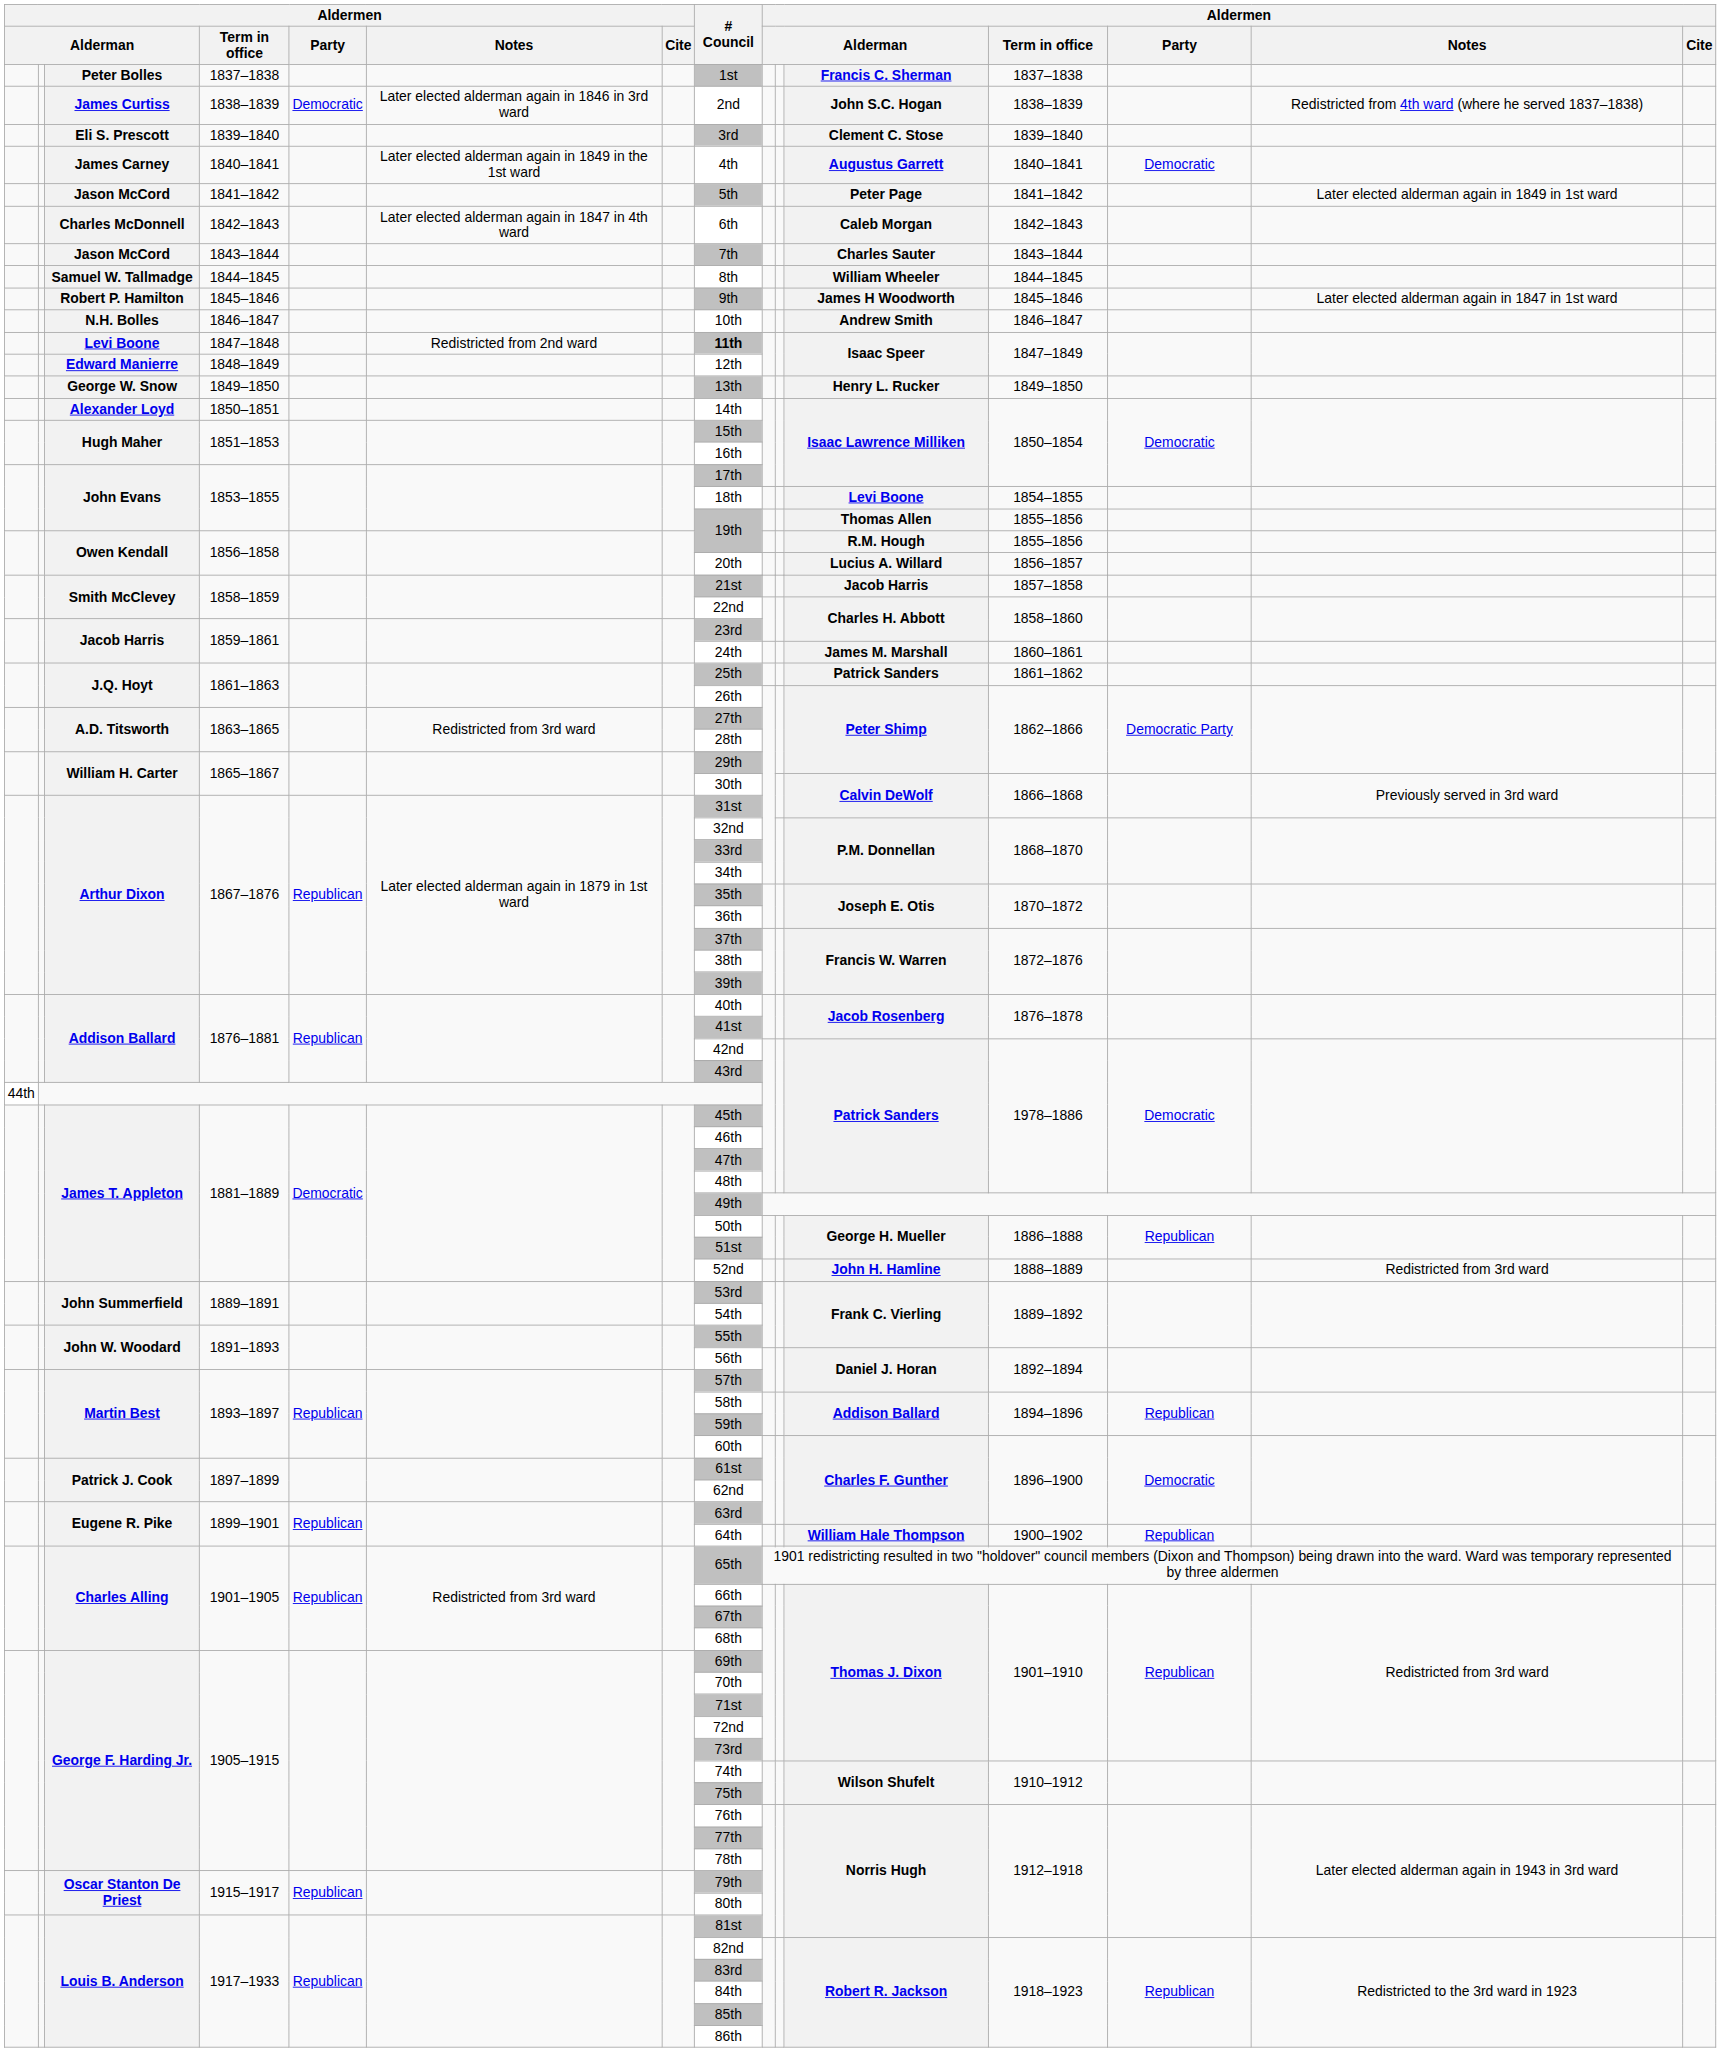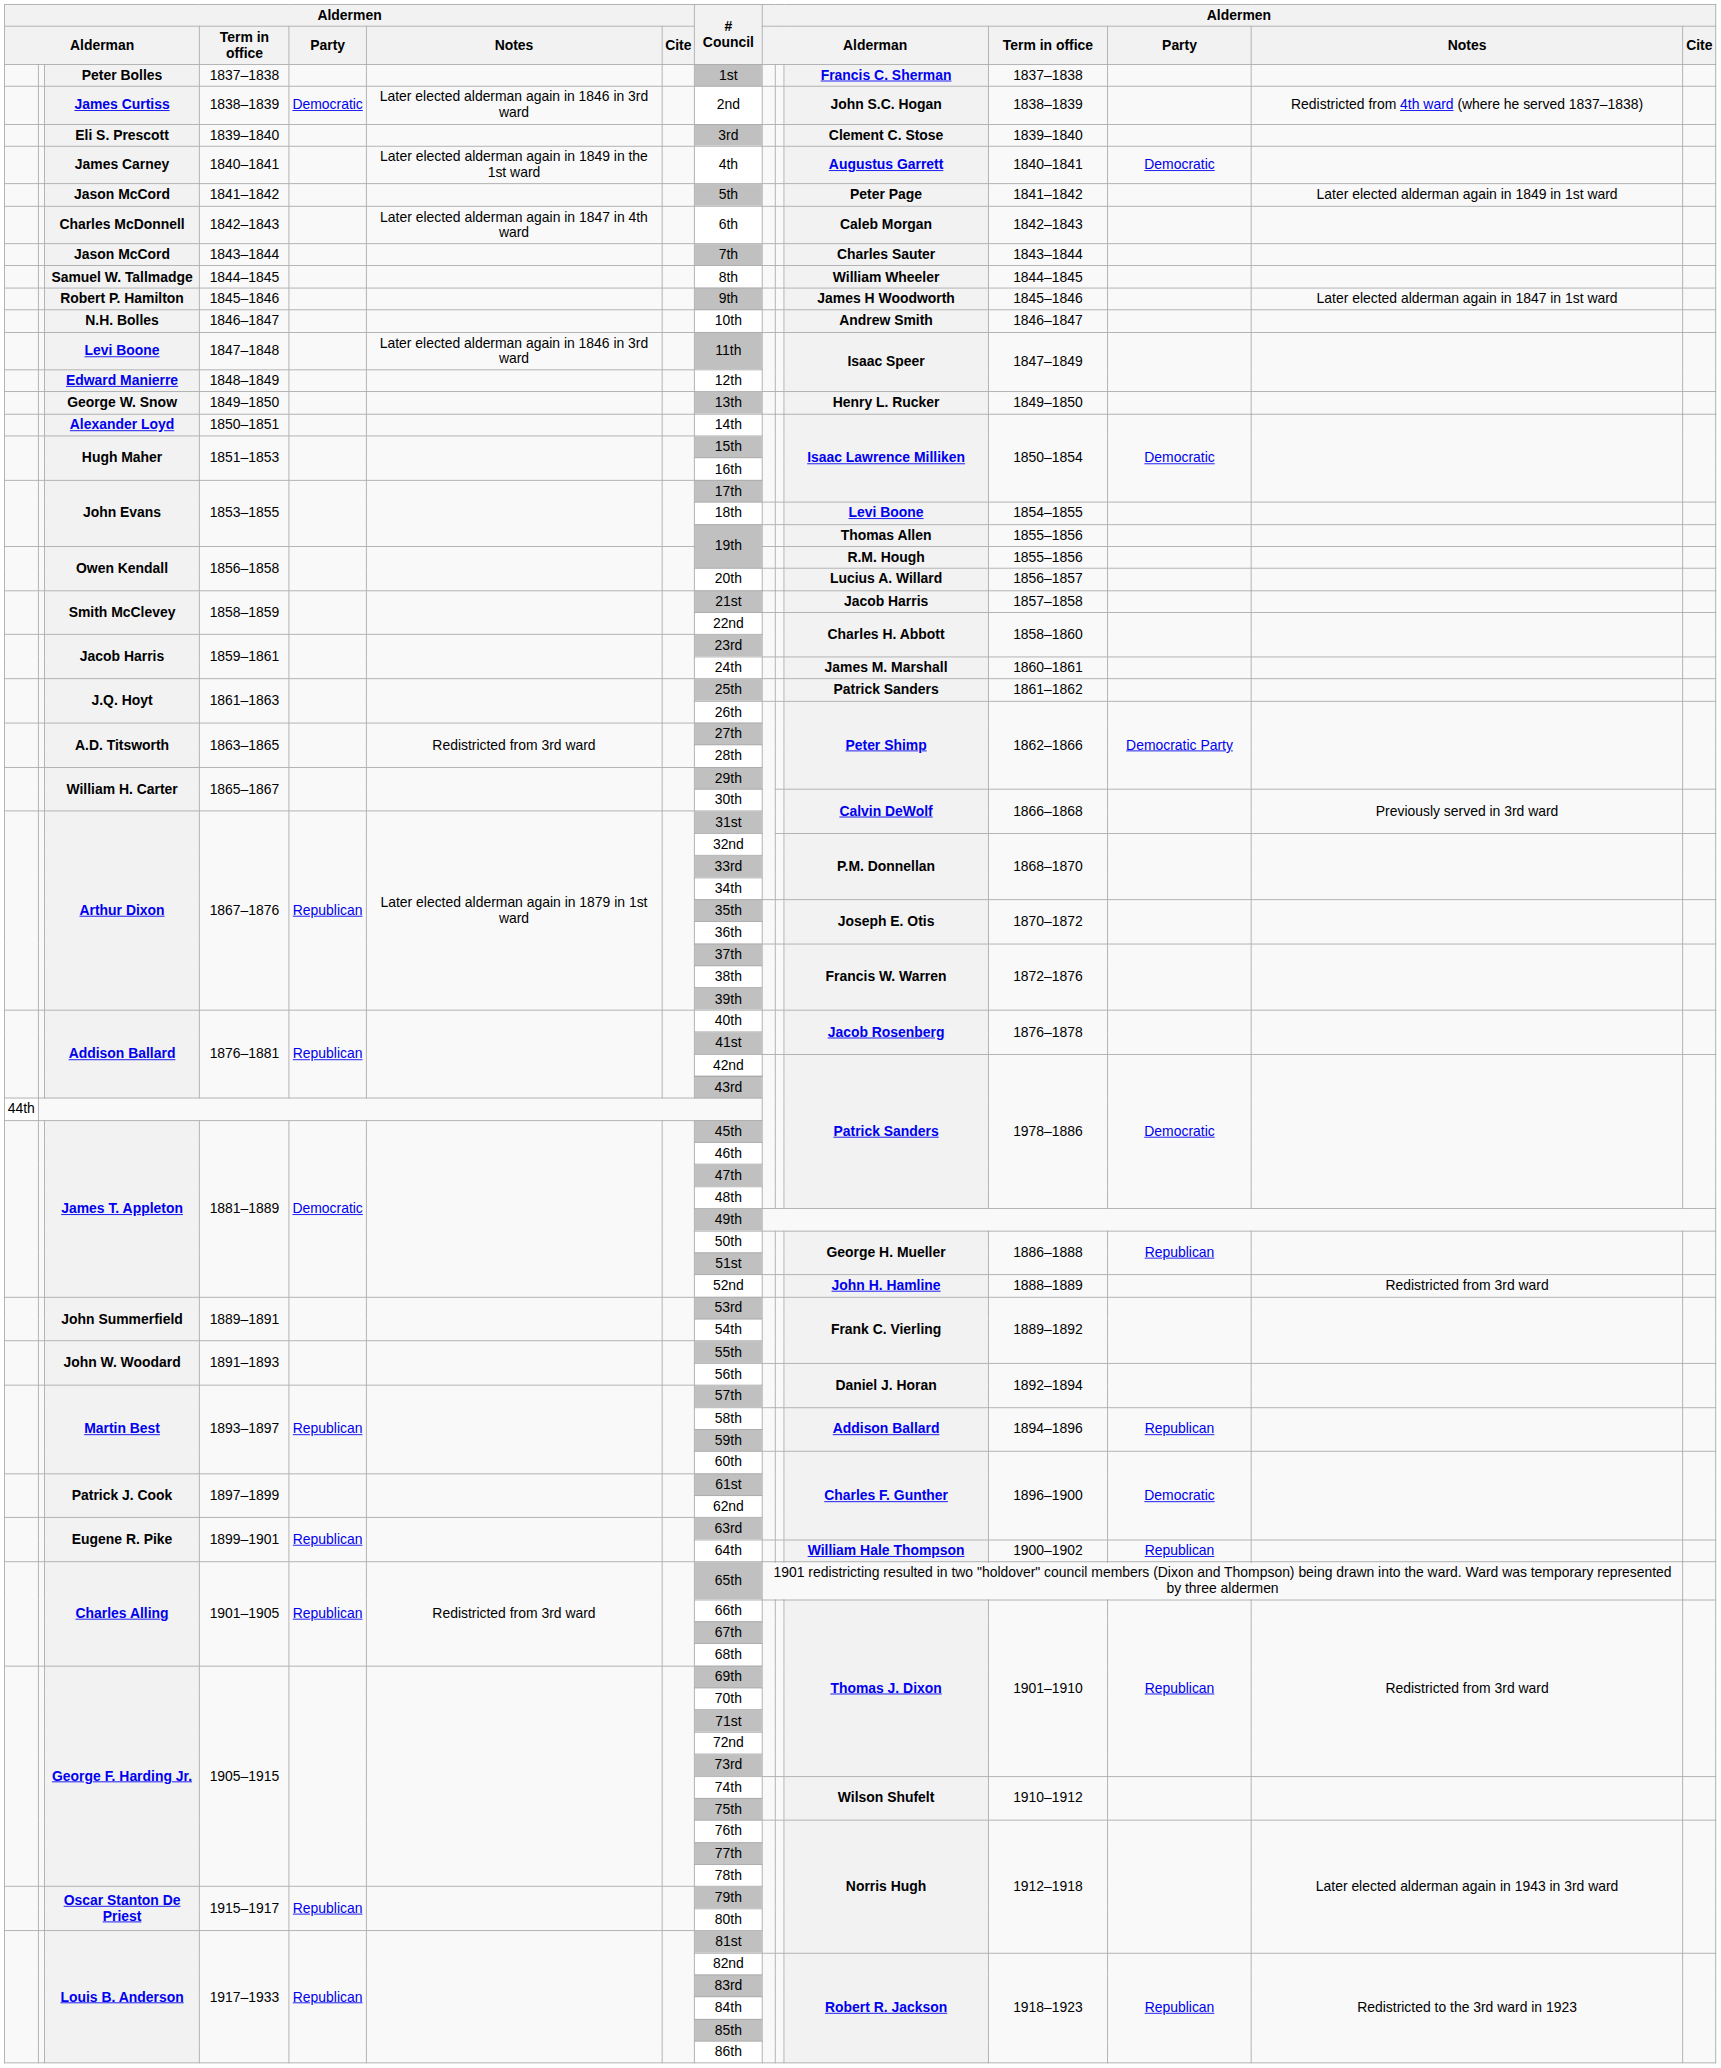(514, 343) Redistricted from 2nd ward -> (514, 350) Later elected alderman again in 1846 in 3rd ward
(728, 343) bold -> (728, 350) normal
